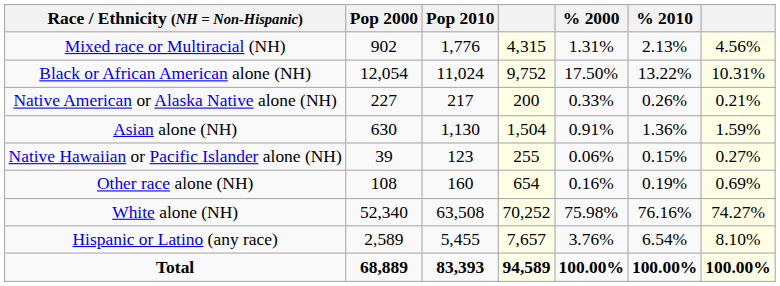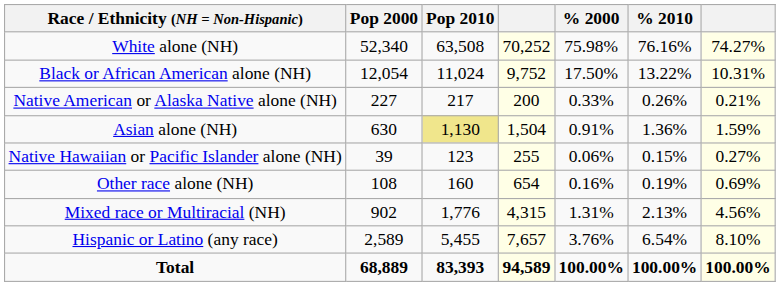rows swapped: (175, 211) <-> (175, 45)
(460, 128) no background -> (460, 128) khaki background
